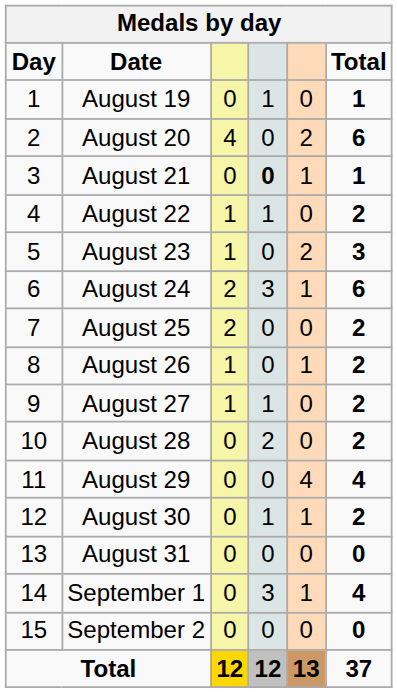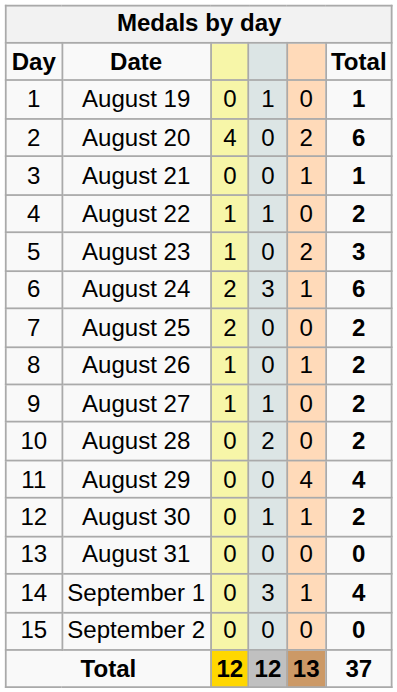(268, 176) bold -> (268, 176) normal
